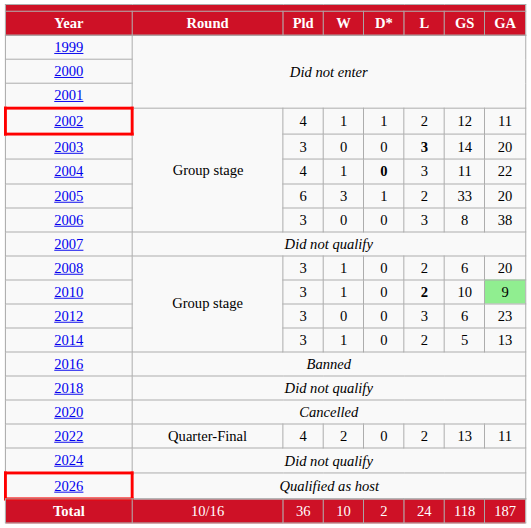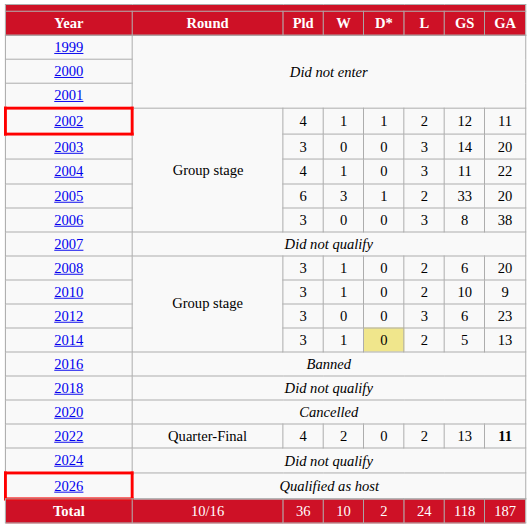(424, 147) bold -> (424, 147) normal
(384, 171) bold -> (384, 171) normal
(424, 291) bold -> (424, 291) normal
(505, 291) lightgreen background -> (505, 291) no background
(384, 340) no background -> (384, 340) khaki background
(505, 436) normal -> (505, 436) bold
